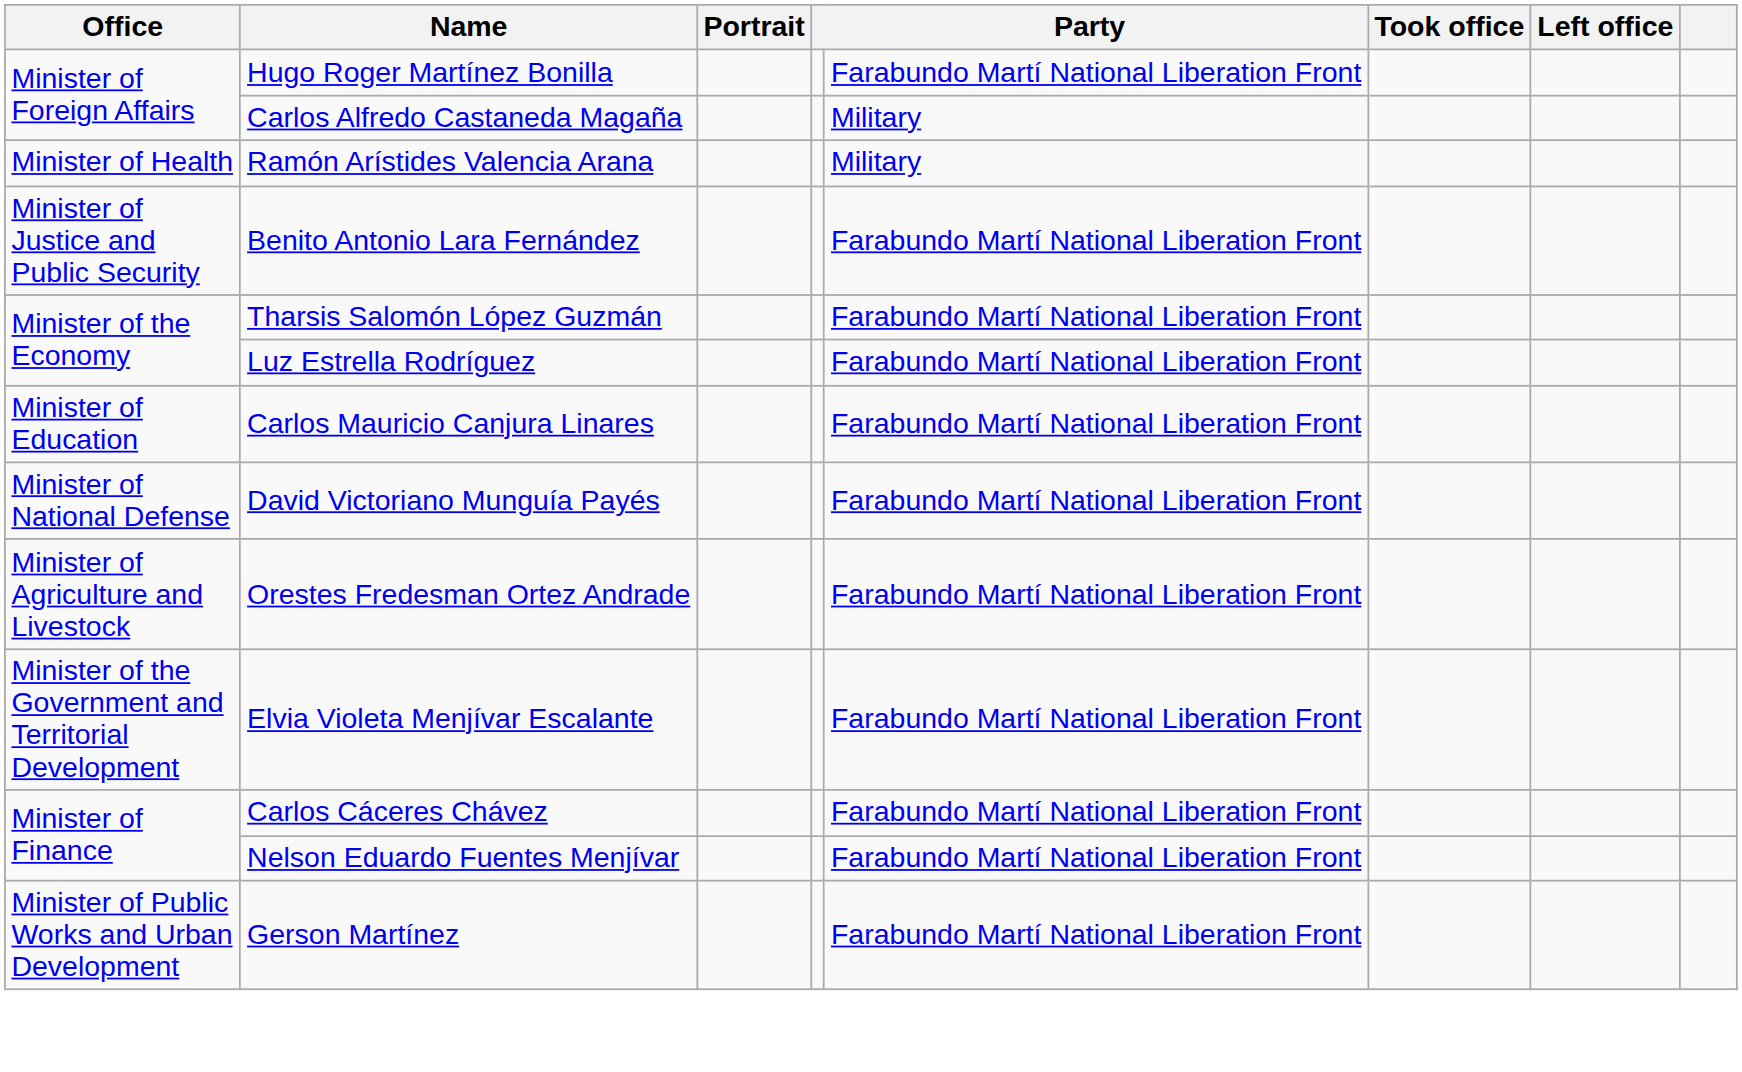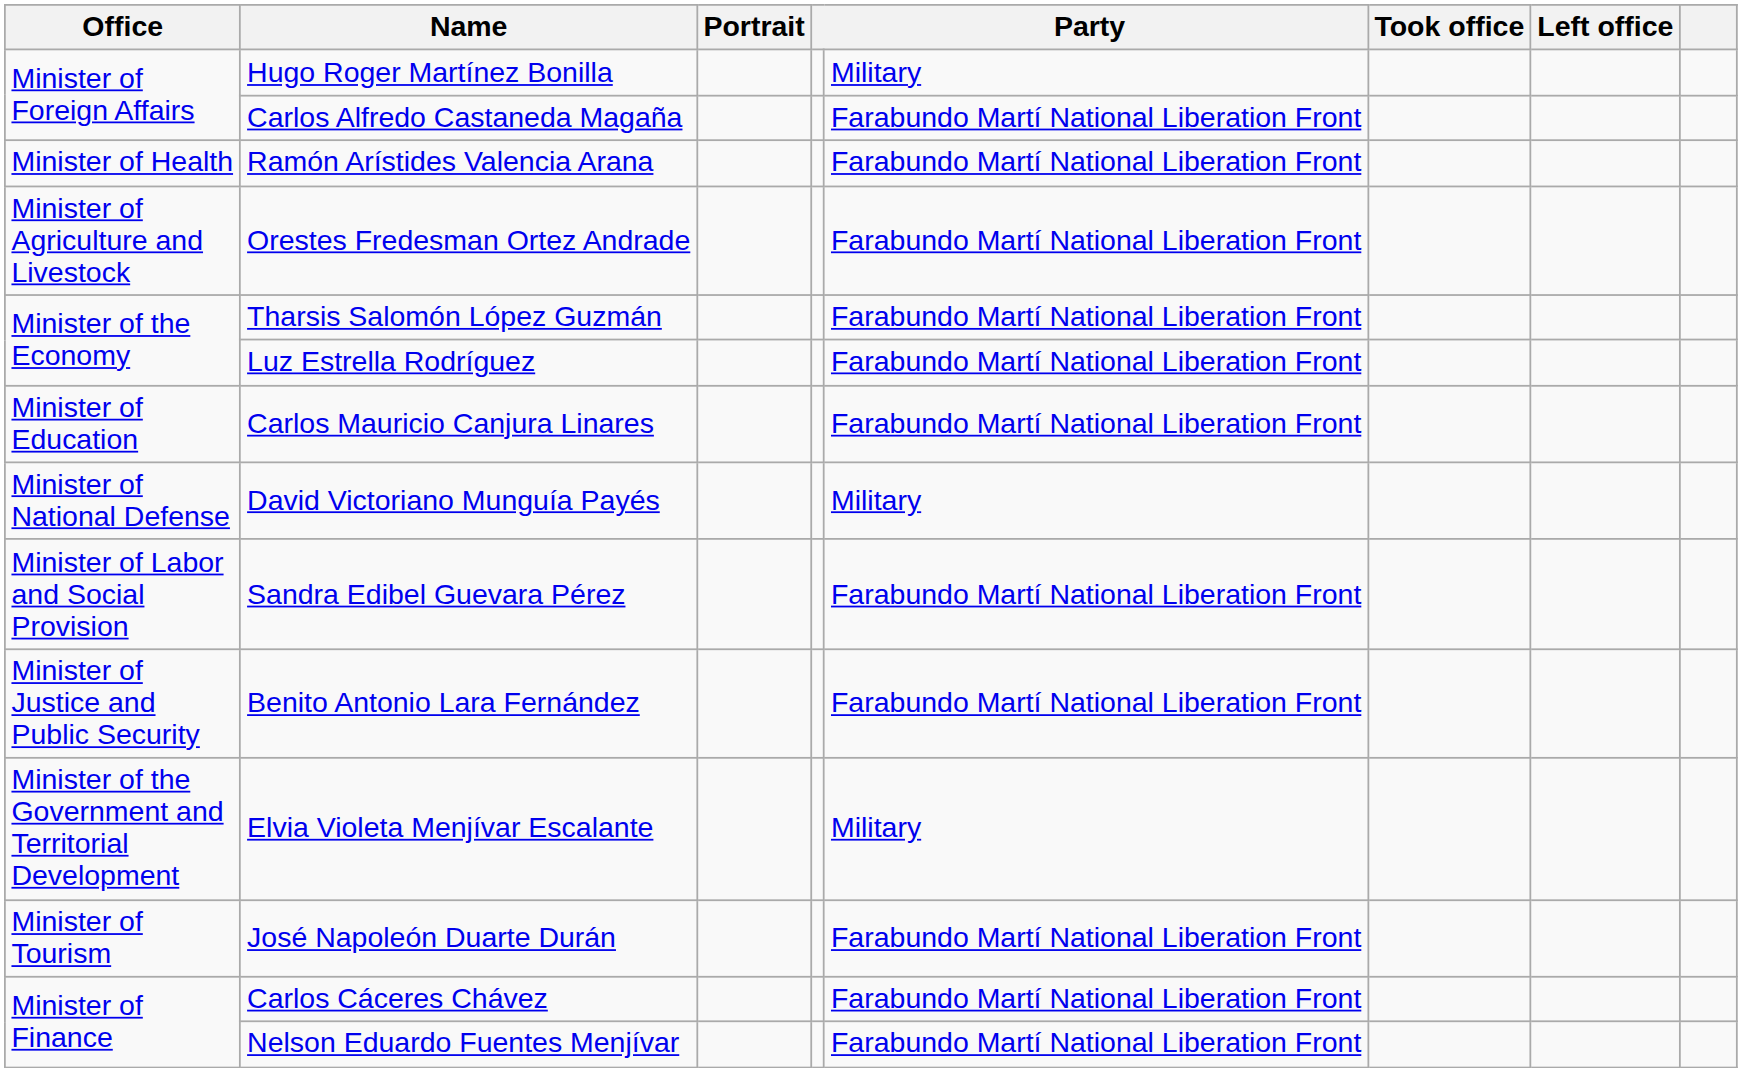(1096, 72) Farabundo Martí National Liberation Front -> (876, 72) Military
(876, 117) Military -> (1096, 117) Farabundo Martí National Liberation Front
(876, 162) Military -> (1096, 162) Farabundo Martí National Liberation Front
rows swapped: (443, 239) <-> (469, 593)
(1096, 500) Farabundo Martí National Liberation Front -> (876, 500) Military
+ row: (436, 593)
(1096, 719) Farabundo Martí National Liberation Front -> (876, 828) Military
+ row: (432, 937)
- row: (353, 934)
